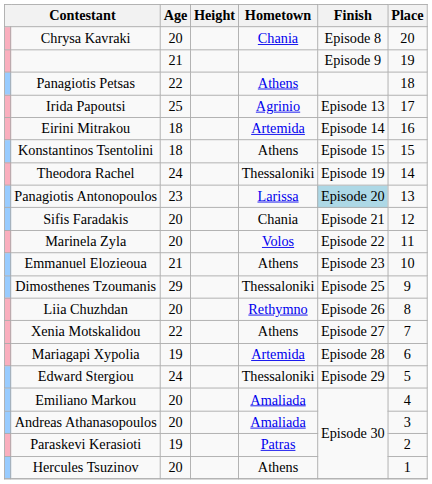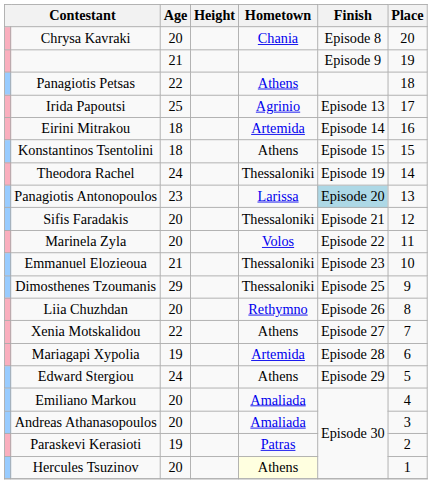(278, 219) Chania -> (278, 219) Thessaloniki
(278, 264) Athens -> (278, 264) Thessaloniki
(278, 377) Thessaloniki -> (278, 377) Athens
(278, 467) no background -> (278, 467) lightyellow background
